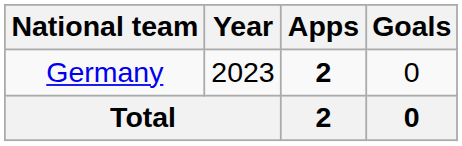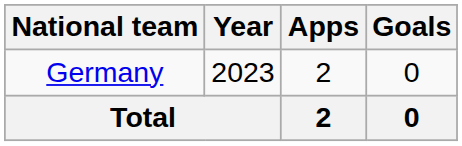(323, 72) bold -> (323, 72) normal
